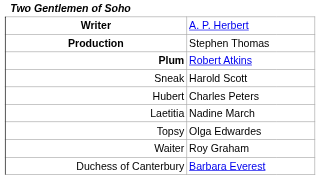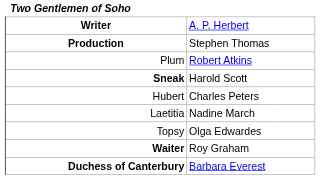(171, 61) bold -> (172, 61) normal
(169, 78) normal -> (169, 78) bold
(169, 148) normal -> (168, 148) bold
(130, 166) normal -> (126, 166) bold
